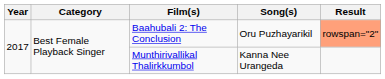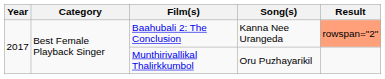(276, 33) Oru Puzhayarikil -> (264, 33) Kanna Nee Urangeda
(264, 60) Kanna Nee Urangeda -> (276, 60) Oru Puzhayarikil
